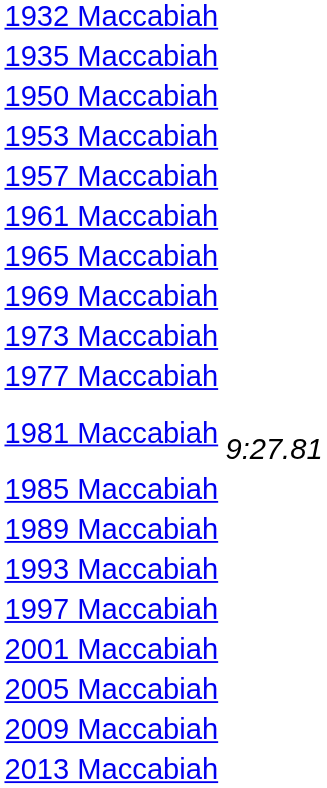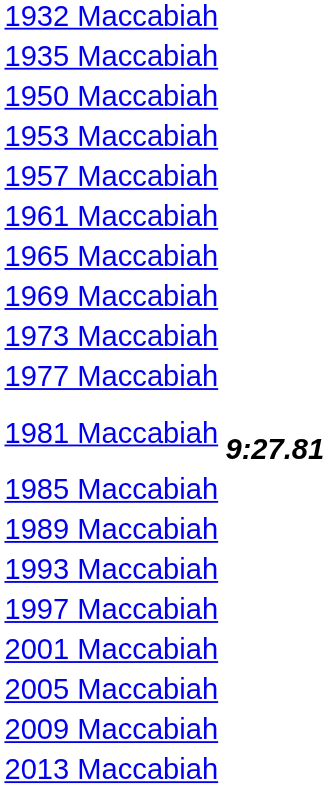(274, 449) normal -> (275, 449) bold
